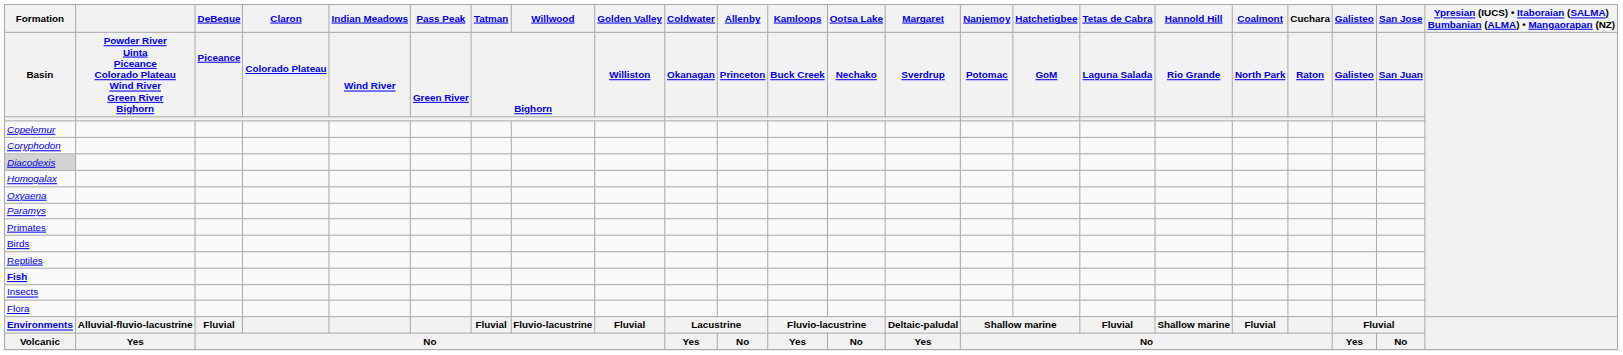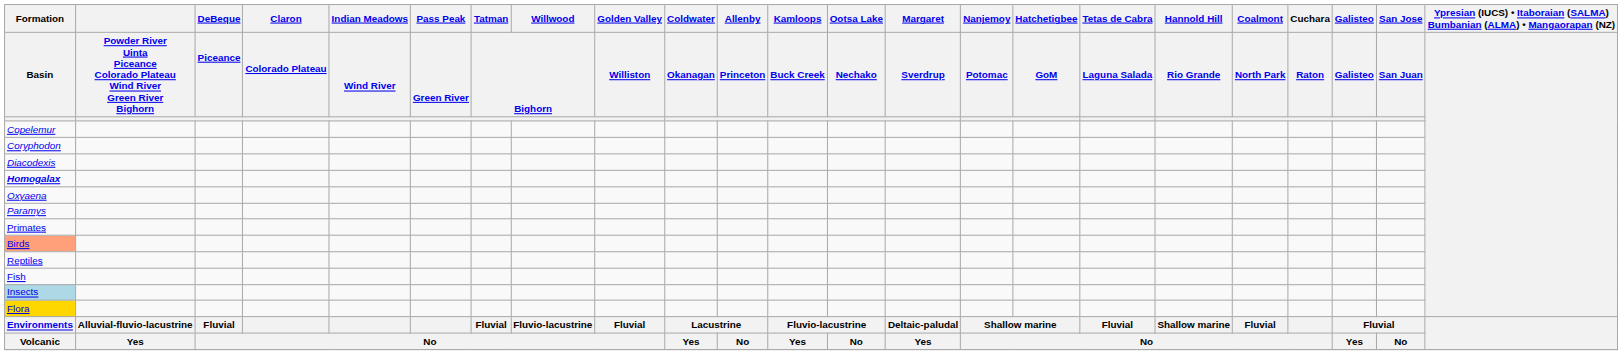(31, 162) lightgrey background -> (31, 162) no background
(32, 178) normal -> (34, 178) bold
(18, 243) no background -> (18, 243) lightsalmon background
(17, 276) bold -> (16, 276) normal
(23, 292) no background -> (23, 292) lightblue background
(18, 308) no background -> (18, 308) gold background
